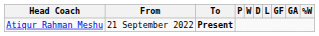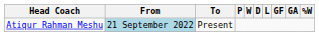(150, 25) no background -> (150, 25) lightblue background
(215, 25) bold -> (215, 25) normal
